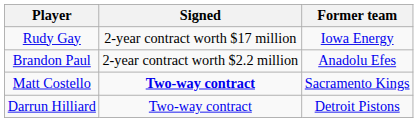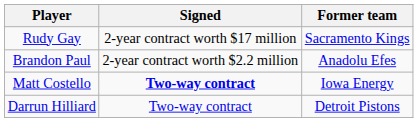(357, 38) Iowa Energy -> (357, 38) Sacramento Kings
(357, 83) Sacramento Kings -> (357, 83) Iowa Energy
